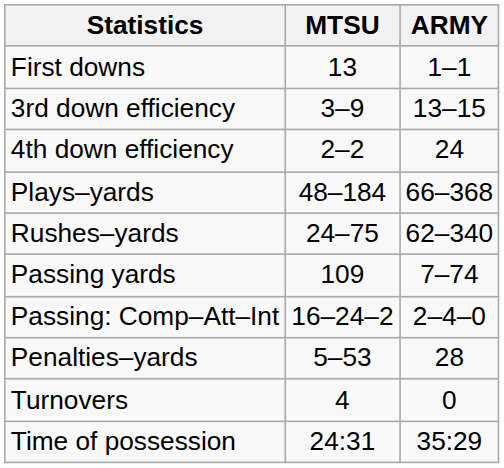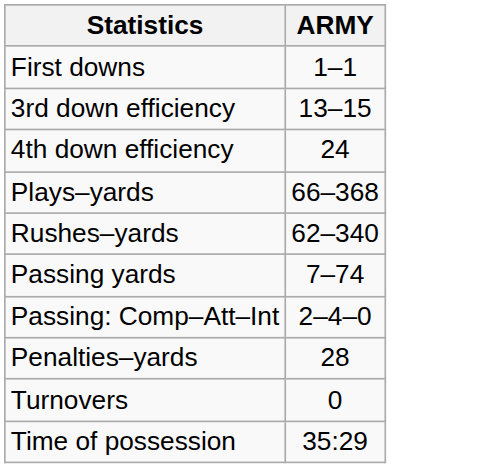- column: (342, 25)
